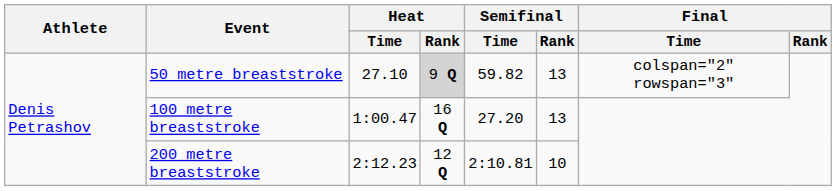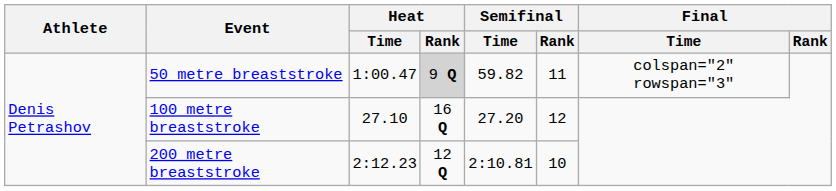(385, 75) 27.10 -> (385, 75) 1:00.47
(557, 75) 13 -> (557, 75) 11
(385, 119) 1:00.47 -> (385, 119) 27.10
(557, 119) 13 -> (557, 119) 12
